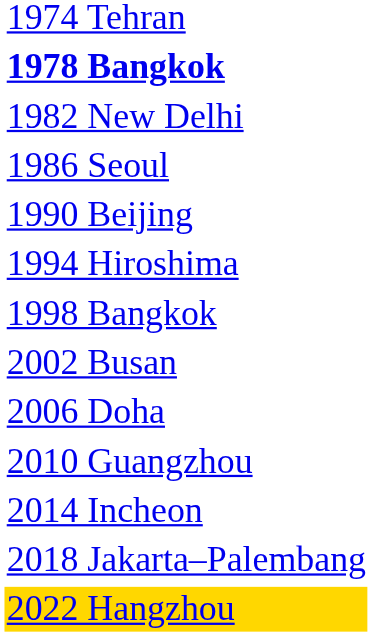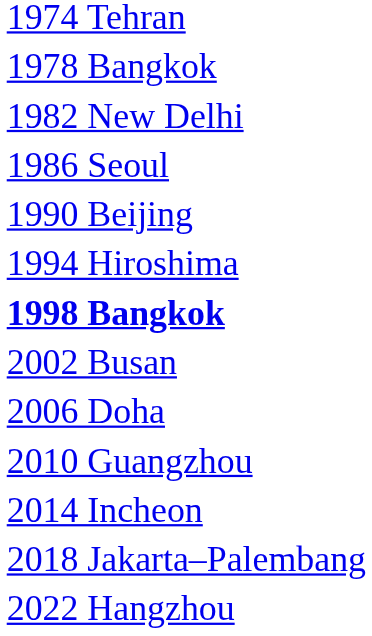(116, 66) bold -> (112, 66) normal
(112, 312) normal -> (116, 312) bold
(121, 608) gold background -> (121, 608) no background
